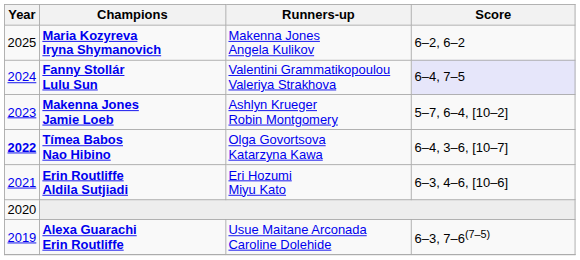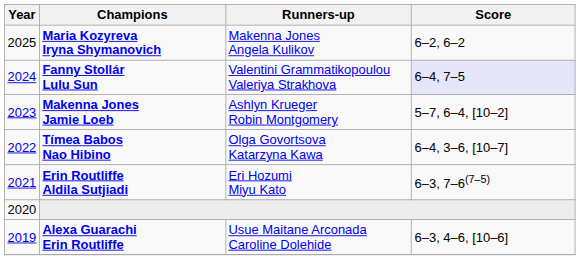(22, 147) bold -> (22, 147) normal
(461, 182) 6–3, 4–6, [10–6] -> (452, 182) 6–3, 7–6(7–5)
(452, 238) 6–3, 7–6(7–5) -> (461, 238) 6–3, 4–6, [10–6]
